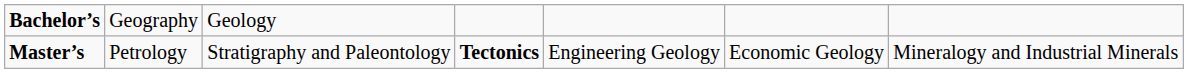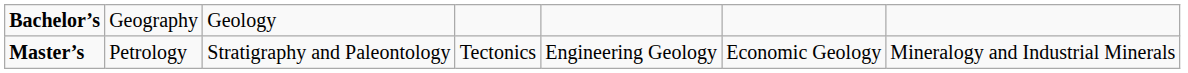(499, 52) bold -> (498, 52) normal
